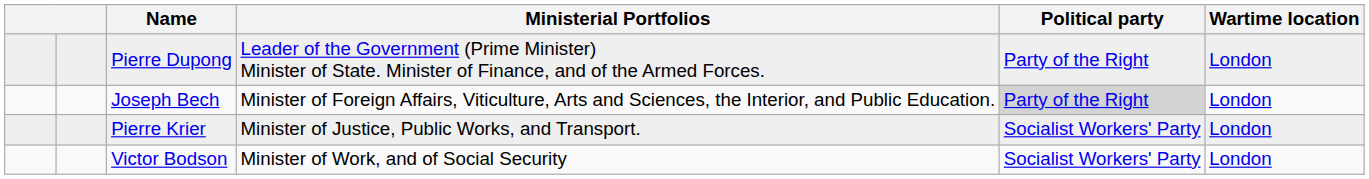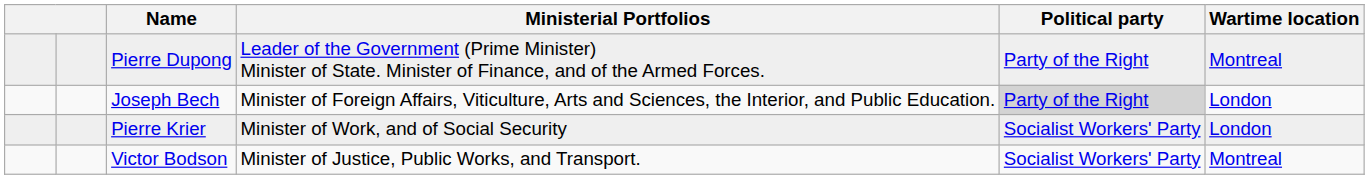(1240, 59) London -> (1246, 59) Montreal
(441, 129) Minister of Justice, Public Works, and Transport. -> (404, 129) Minister of Work, and of Social Security
(404, 159) Minister of Work, and of Social Security -> (441, 159) Minister of Justice, Public Works, and Transport.
(1240, 159) London -> (1246, 159) Montreal
